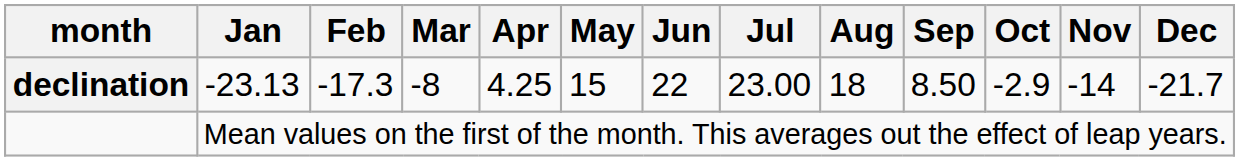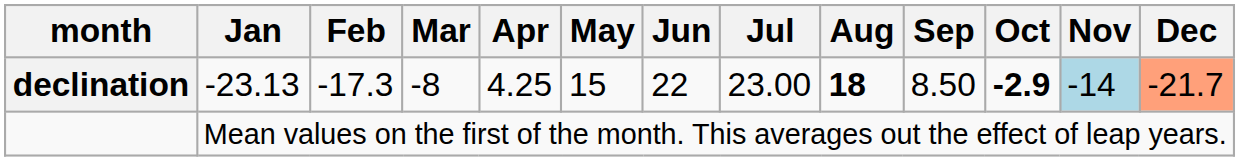(847, 84) normal -> (847, 84) bold
(1022, 84) normal -> (1022, 84) bold
(1091, 84) no background -> (1091, 84) lightblue background
(1186, 84) no background -> (1186, 84) lightsalmon background
